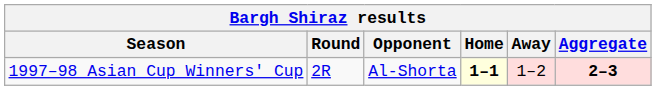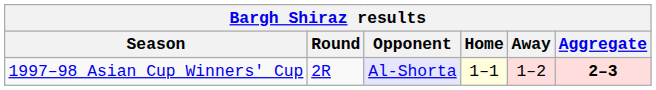(412, 71) no background -> (412, 71) lavender background
(484, 71) bold -> (484, 71) normal
